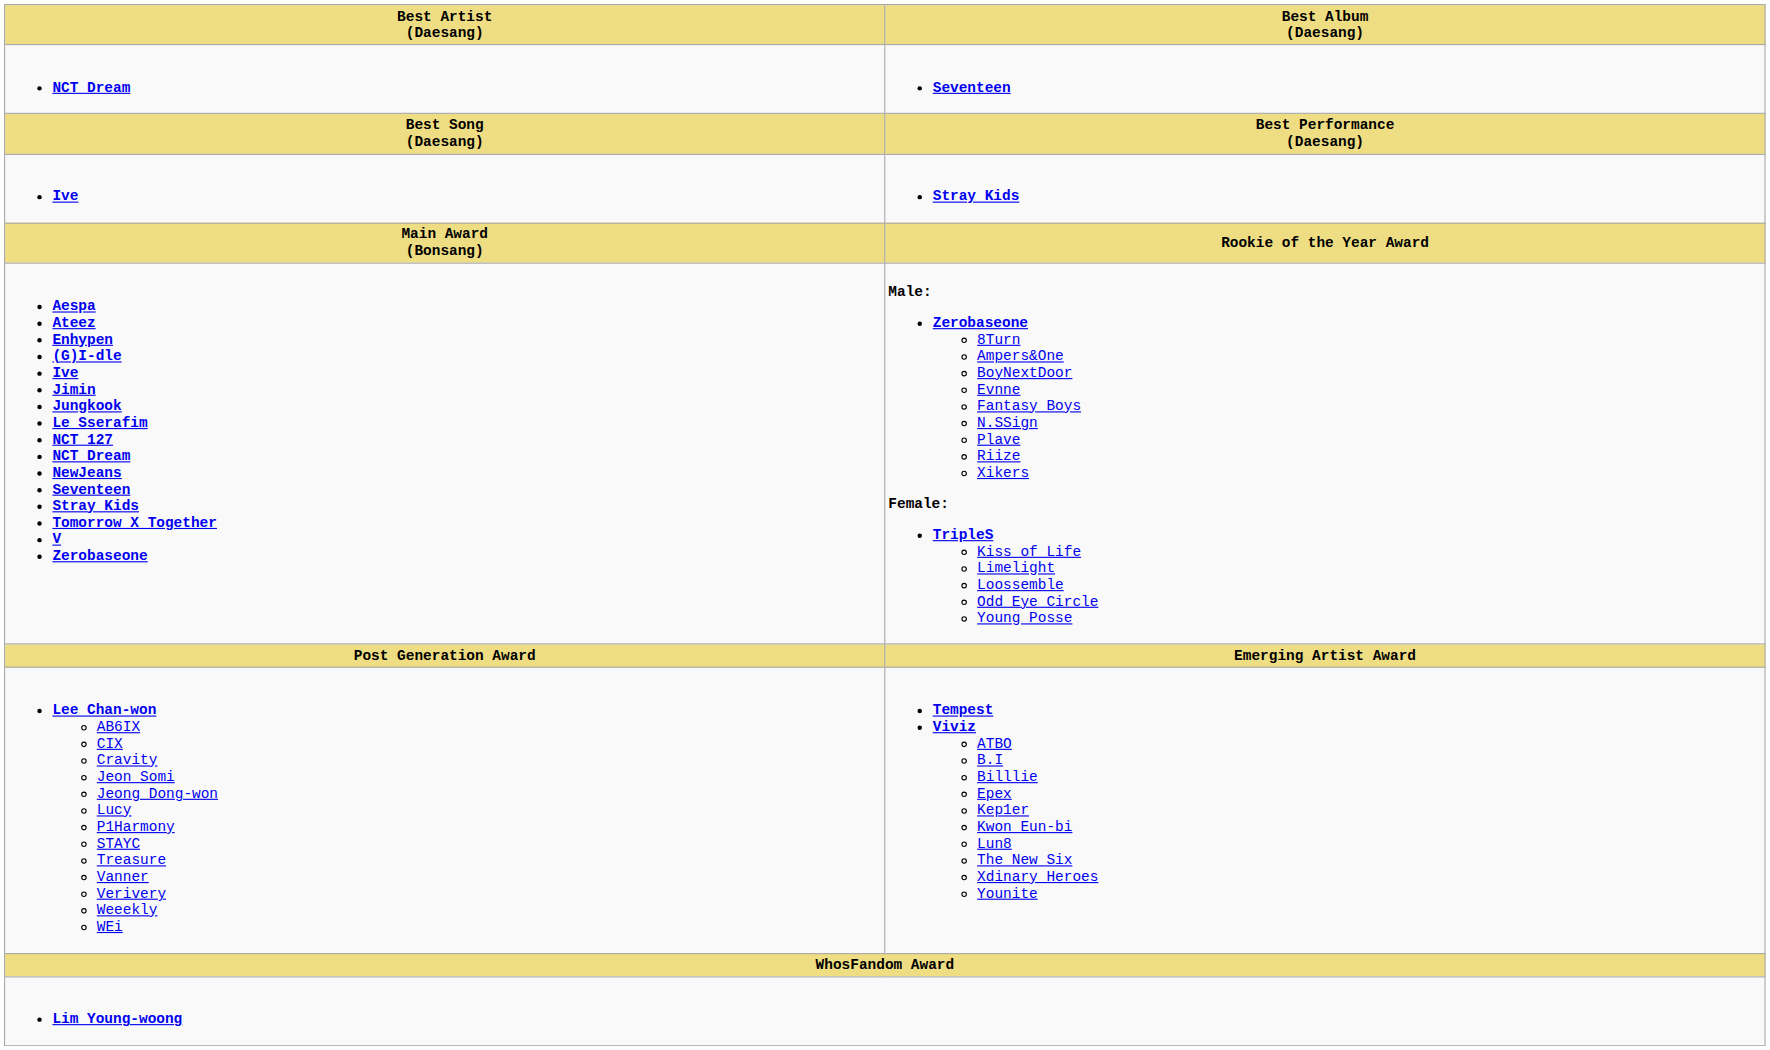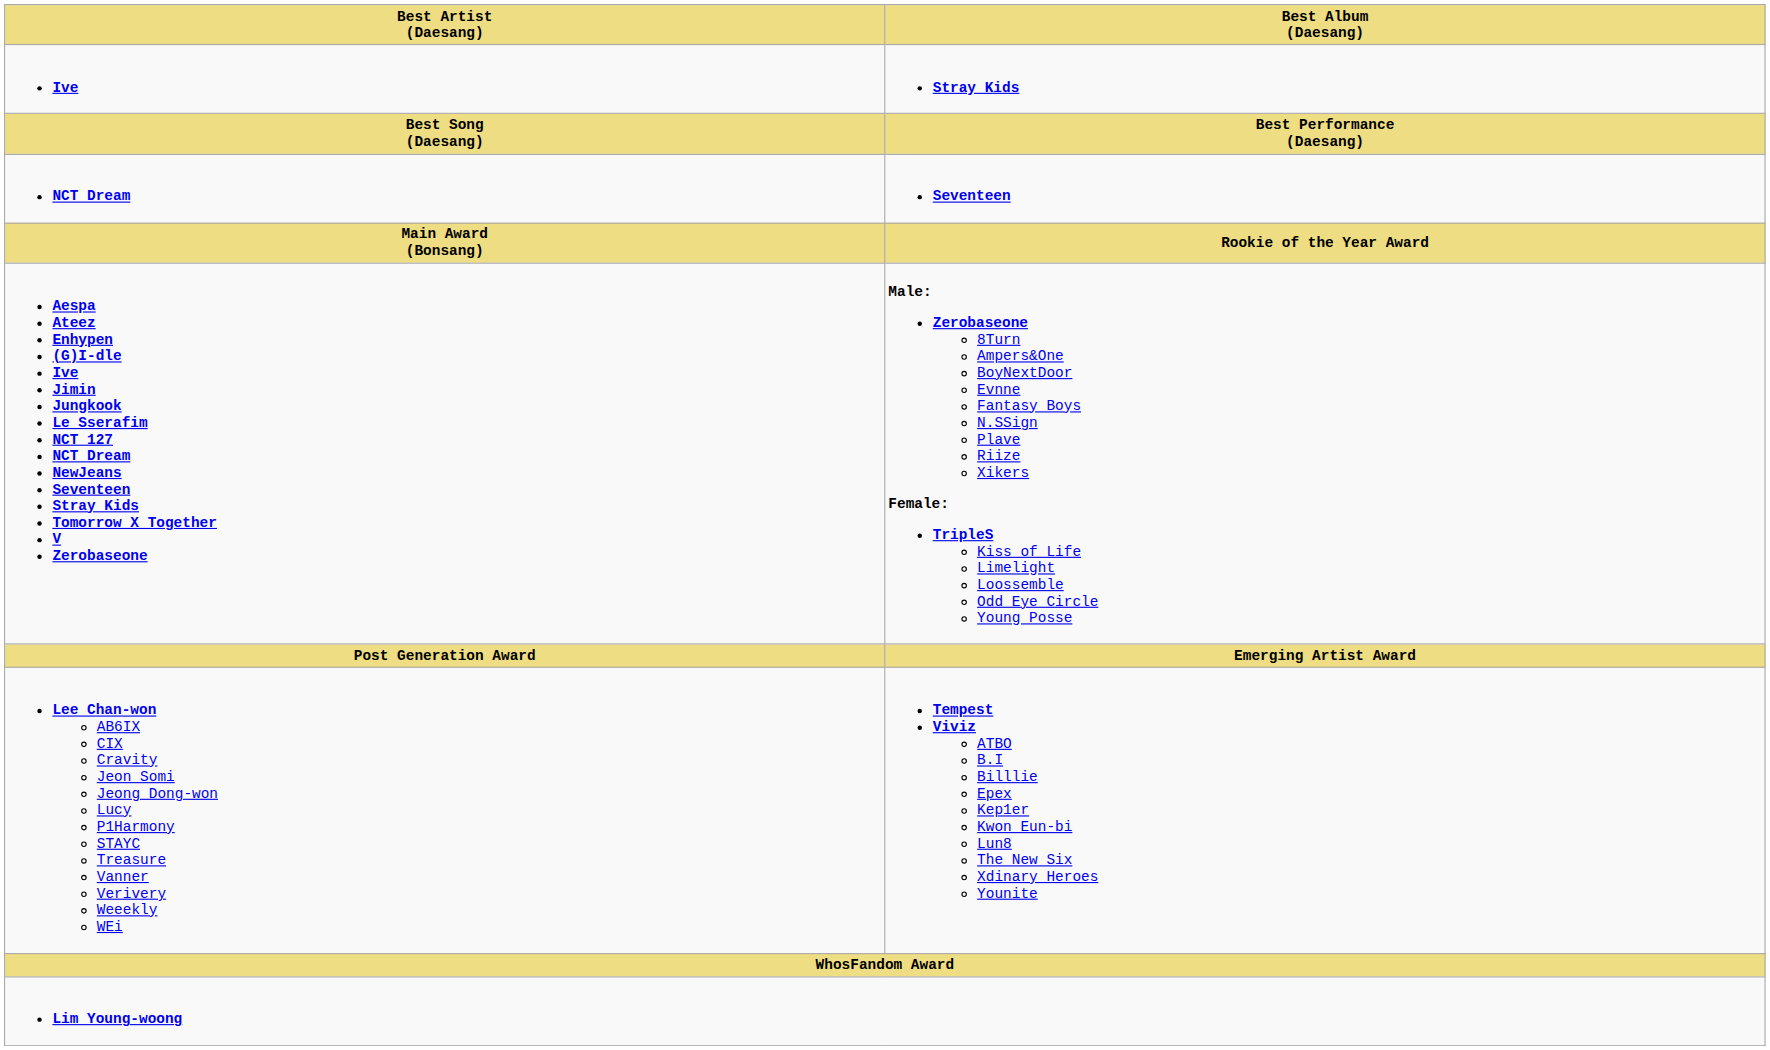rows swapped: (445, 88) <-> (445, 197)
